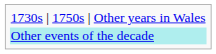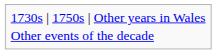(82, 36) paleturquoise background -> (82, 36) no background
